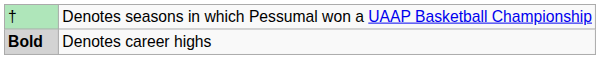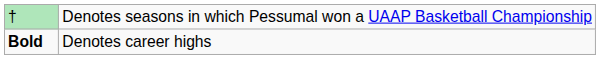(26, 41) lightgrey background -> (26, 41) no background
